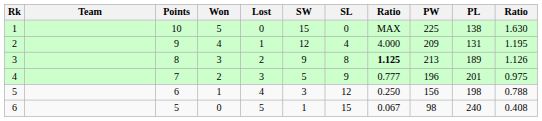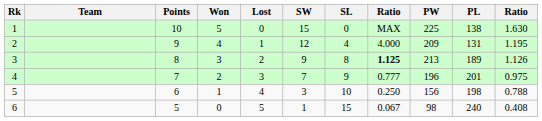(304, 76) 5 -> (304, 76) 7
(346, 92) 12 -> (346, 92) 10
